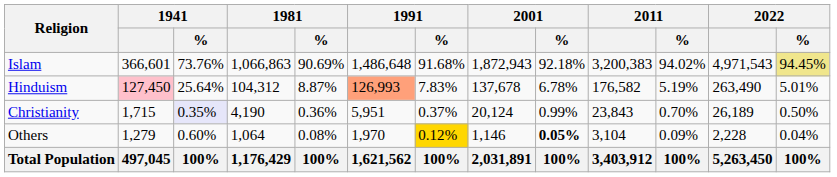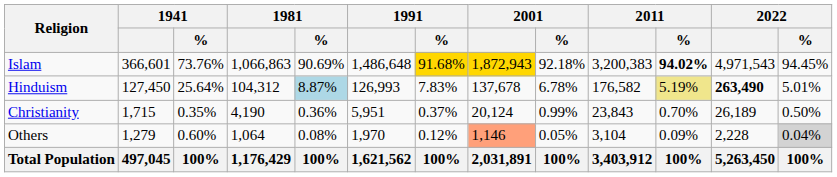(442, 64) no background -> (442, 64) gold background
(502, 64) no background -> (502, 64) gold background
(682, 64) normal -> (684, 64) bold
(803, 64) khaki background -> (805, 64) no background
(146, 87) pink background -> (146, 87) no background
(317, 87) no background -> (317, 87) lightblue background
(376, 87) lightsalmon background -> (376, 87) no background
(679, 87) no background -> (679, 87) khaki background
(737, 87) normal -> (739, 87) bold
(197, 111) lavender background -> (197, 111) no background
(438, 135) gold background -> (438, 135) no background
(489, 135) no background -> (489, 135) lightsalmon background
(559, 135) bold -> (558, 135) normal
(799, 135) no background -> (801, 135) lightgrey background
